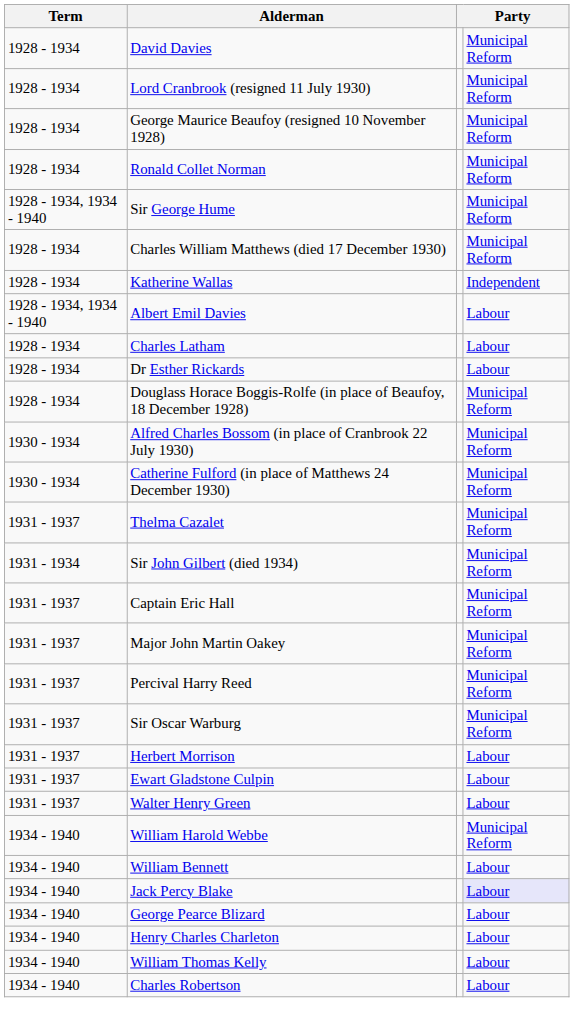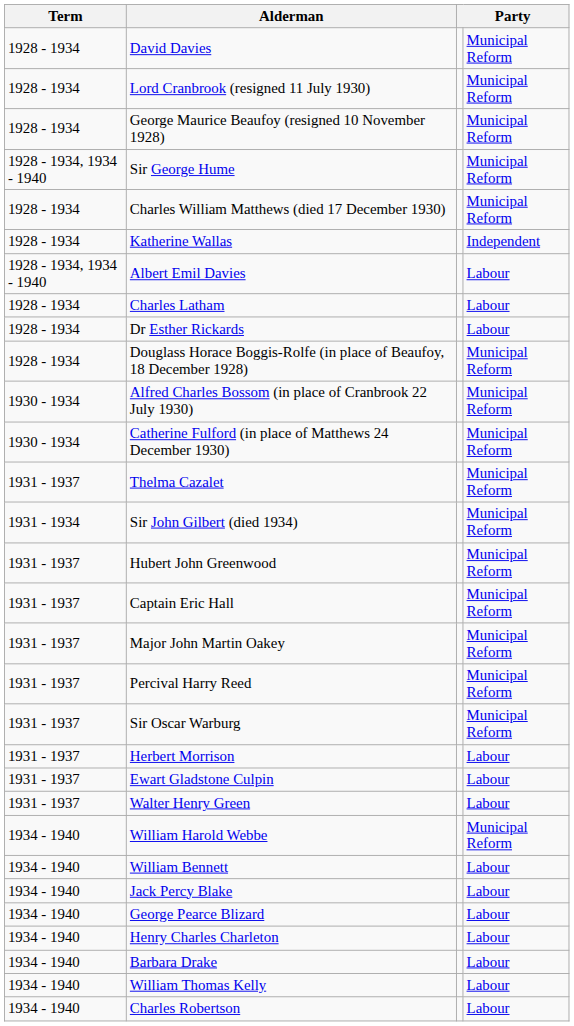- row: (198, 169)
+ row: (203, 562)
(488, 890) lavender background -> (488, 890) no background
+ row: (173, 961)
